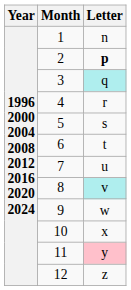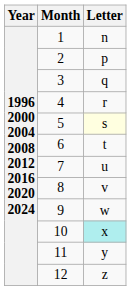(105, 59) bold -> (105, 59) normal
(105, 80) paleturquoise background -> (105, 80) no background
(105, 123) no background -> (105, 123) lightyellow background
(105, 188) paleturquoise background -> (105, 188) no background
(105, 231) no background -> (105, 231) paleturquoise background
(105, 253) pink background -> (105, 253) no background
